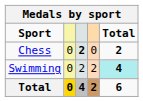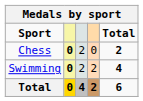(70, 51) normal -> (70, 51) bold
(82, 51) bold -> (82, 51) normal
(70, 69) normal -> (70, 69) bold
(119, 69) paleturquoise background -> (119, 69) no background
